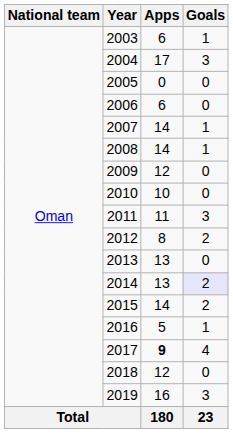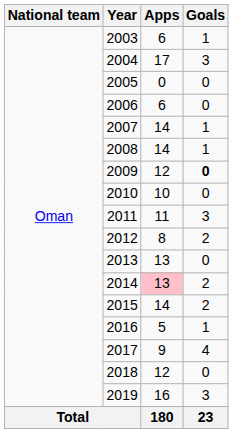(206, 171) normal -> (206, 171) bold
(162, 283) no background -> (162, 283) pink background
(206, 283) lavender background -> (206, 283) no background
(162, 350) bold -> (162, 350) normal
